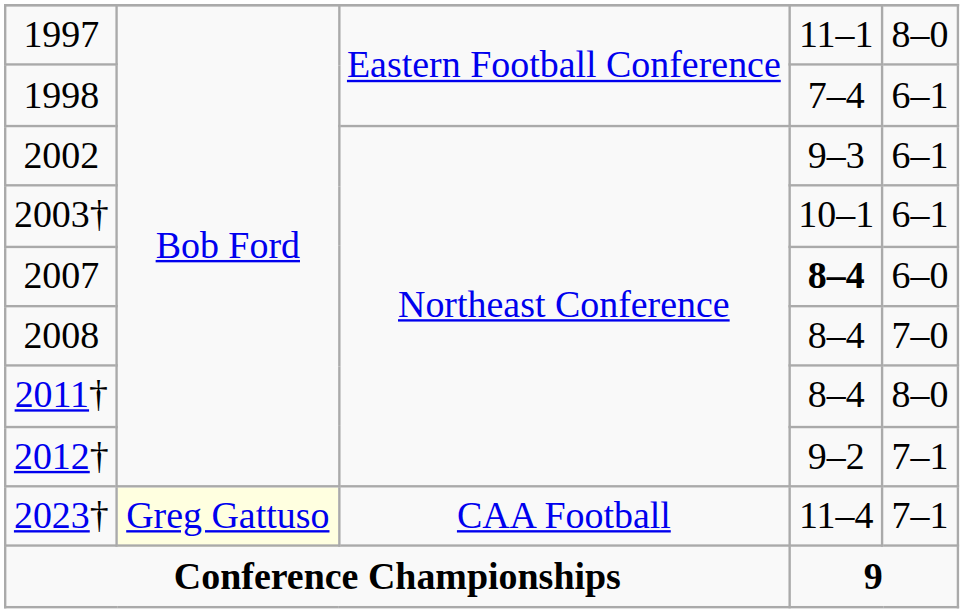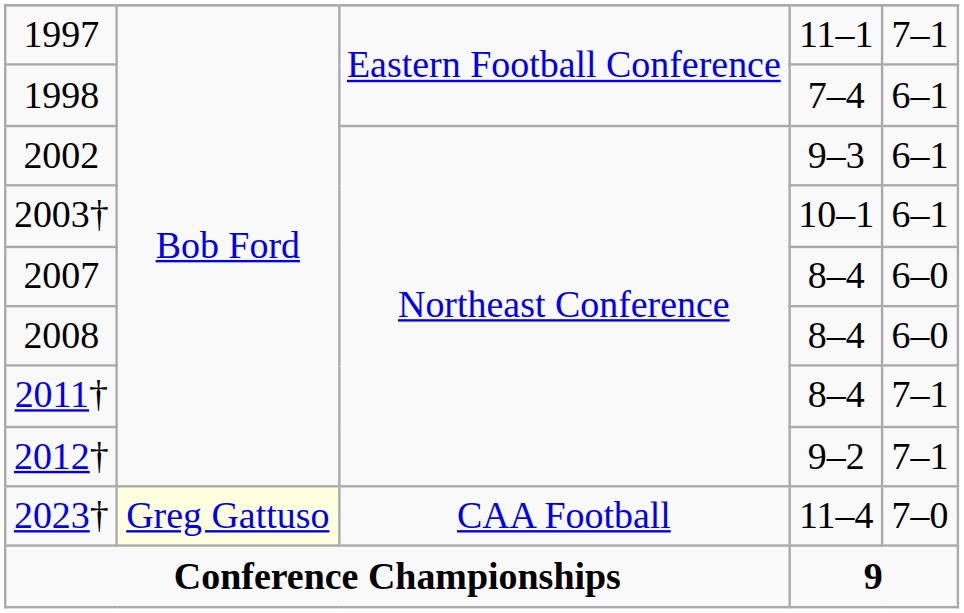(920, 34) 8–0 -> (920, 34) 7–1
(836, 275) bold -> (836, 275) normal
(920, 335) 7–0 -> (920, 335) 6–0
(920, 395) 8–0 -> (920, 395) 7–1
(920, 515) 7–1 -> (920, 515) 7–0
